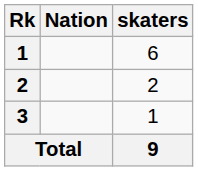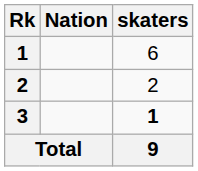(153, 117) normal -> (153, 117) bold
